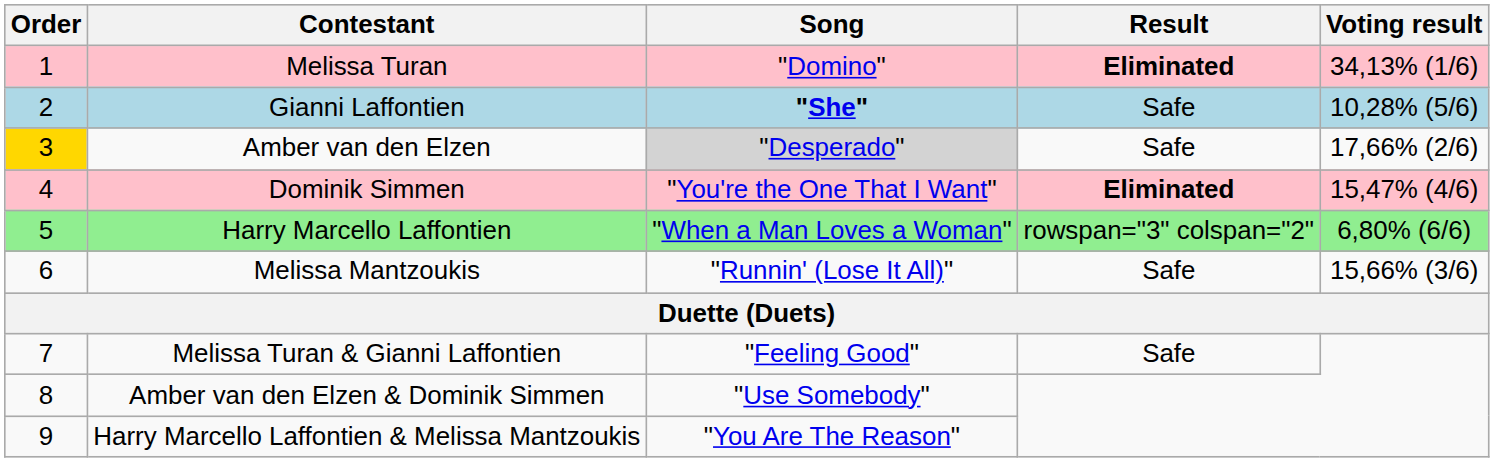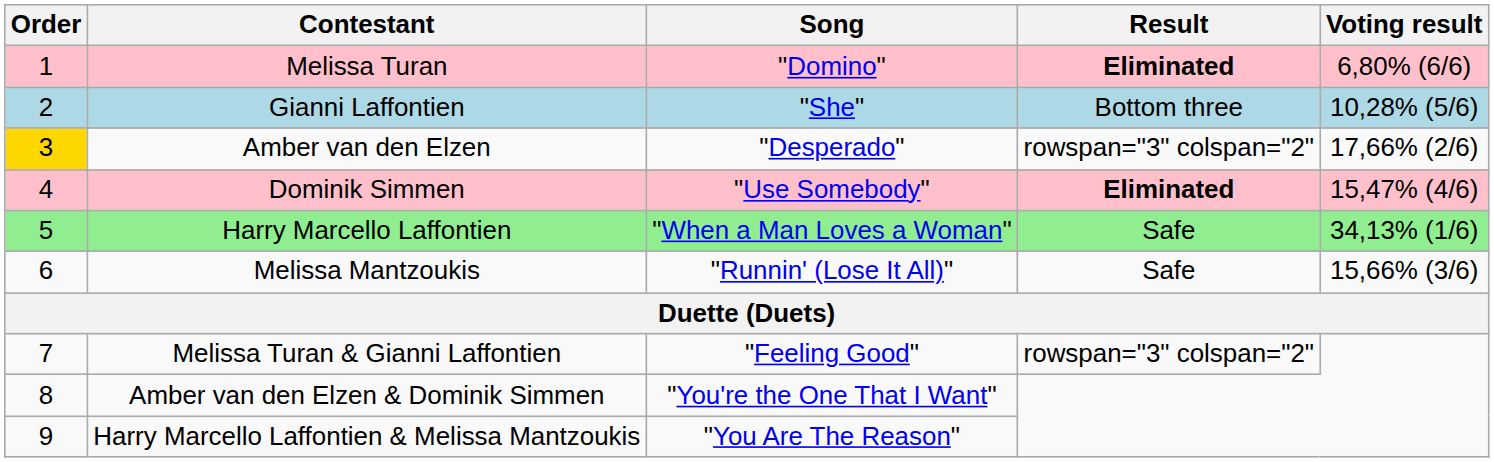(1404, 66) 34,13% (1/6) -> (1404, 66) 6,80% (6/6)
(832, 107) bold -> (832, 107) normal
(1169, 107) Safe -> (1169, 107) Bottom three
(832, 148) lightgrey background -> (832, 148) no background
(1169, 148) Safe -> (1169, 148) rowspan="3" colspan="2"
(832, 189) "You're the One That I Want" -> (832, 189) "Use Somebody"
(1169, 230) rowspan="3" colspan="2" -> (1169, 230) Safe
(1404, 230) 6,80% (6/6) -> (1404, 230) 34,13% (1/6)
(1169, 353) Safe -> (1169, 353) rowspan="3" colspan="2"
(832, 395) "Use Somebody" -> (832, 395) "You're the One That I Want"
